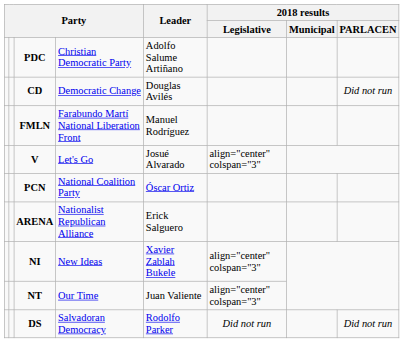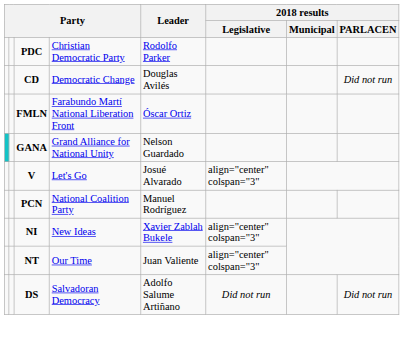(164, 57) Adolfo Salume Artiñano -> (160, 51) Rodolfo Parker
(168, 125) Manuel Rodríguez -> (167, 113) Óscar Ortiz
+ row: (32, 147)
(170, 187) Óscar Ortiz -> (165, 204) Manuel Rodríguez
- row: (35, 221)
(163, 323) Rodolfo Parker -> (161, 294) Adolfo Salume Artiñano
